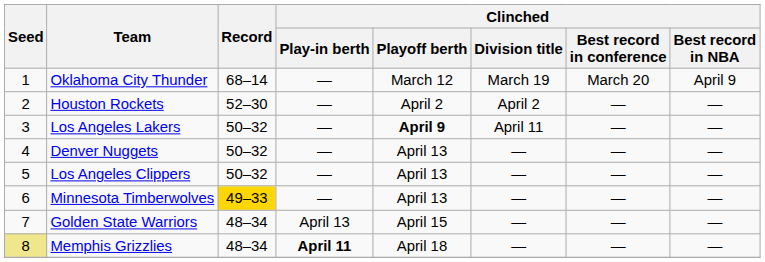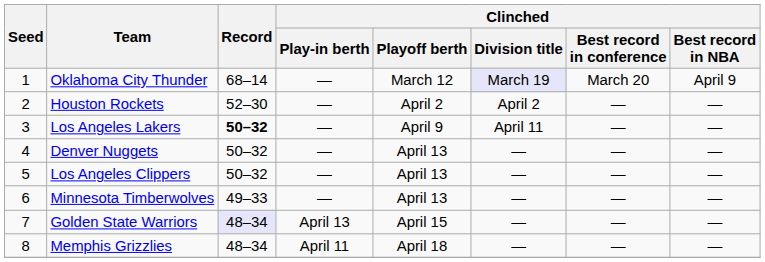(519, 80) no background -> (519, 80) lavender background
(247, 127) normal -> (247, 127) bold
(422, 127) bold -> (422, 127) normal
(247, 198) gold background -> (247, 198) no background
(247, 222) no background -> (247, 222) lavender background
(26, 245) khaki background -> (26, 245) no background
(324, 245) bold -> (324, 245) normal
